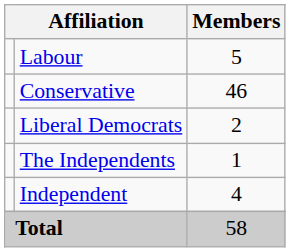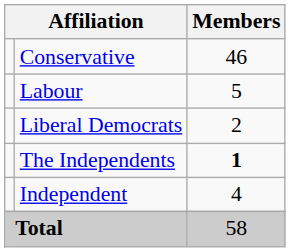rows swapped: (77, 90) <-> (51, 56)
(236, 159) normal -> (236, 159) bold
